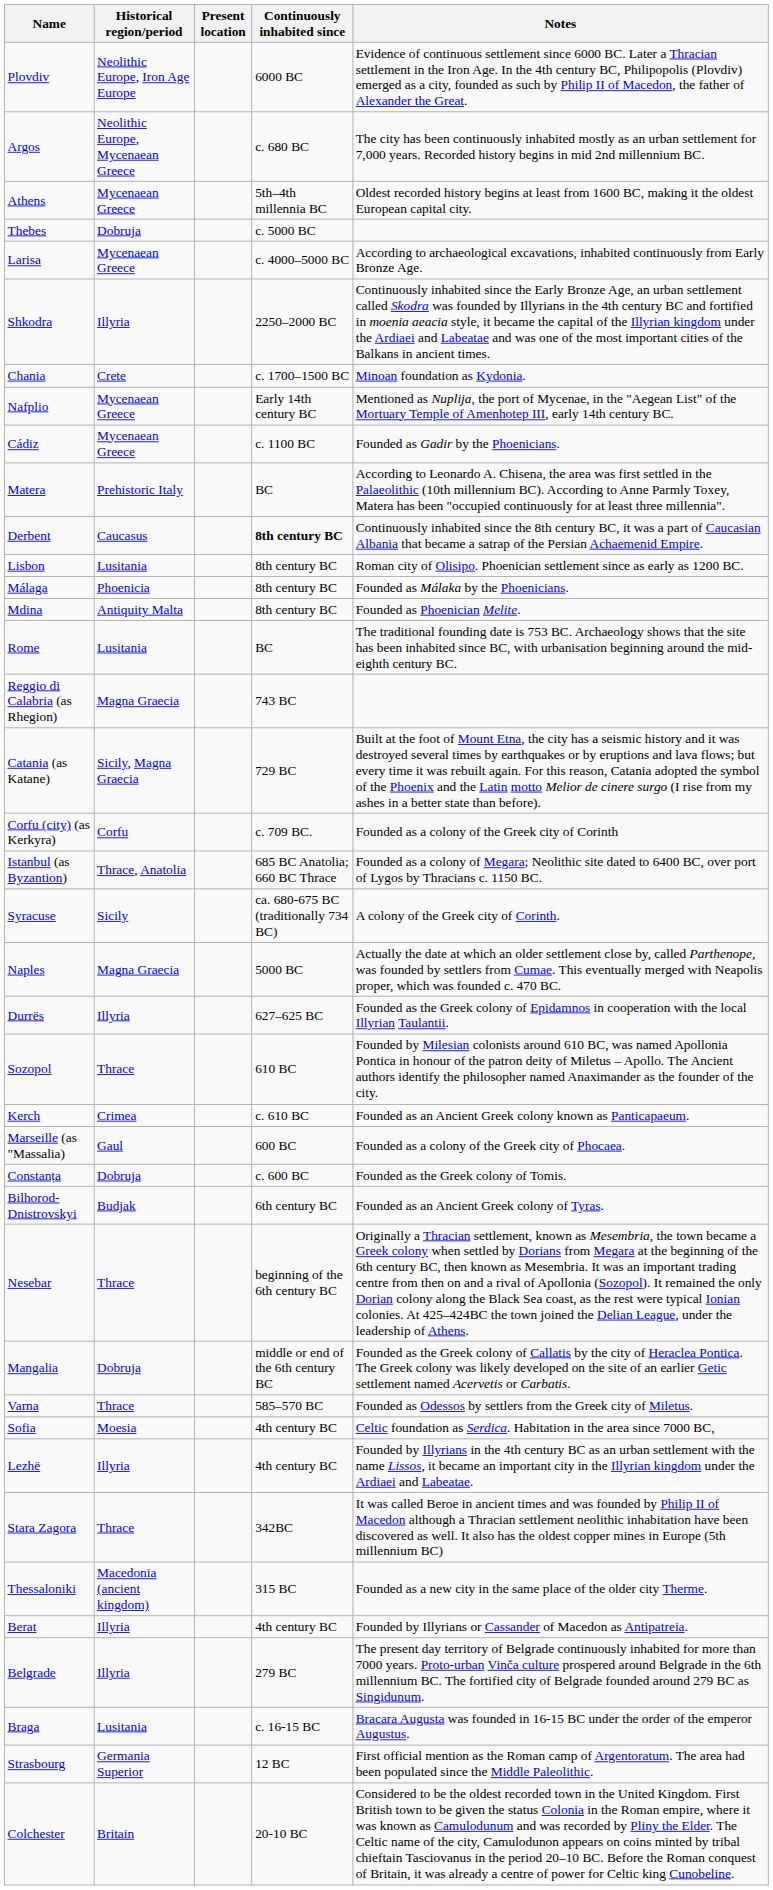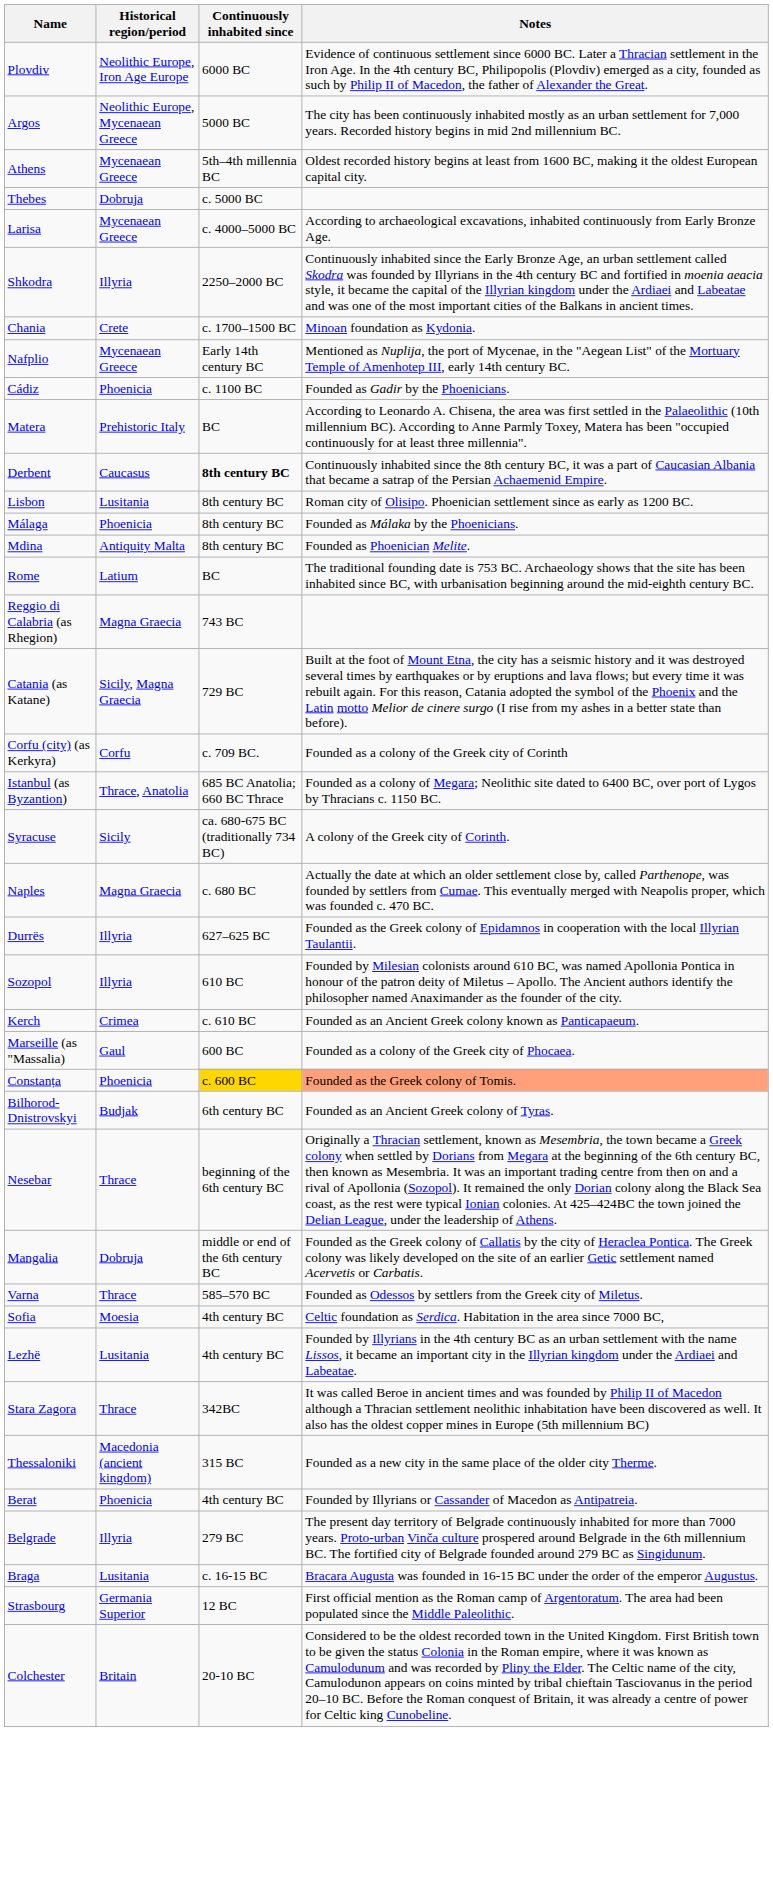- column: (223, 23)
(282, 146) c. 680 BC -> (226, 123) 5000 BC
(128, 443) Mycenaean Greece -> (126, 388) Phoenicia
(122, 647) Lusitania -> (119, 576) Latium
(279, 969) 5000 BC -> (229, 890) c. 680 BC
(116, 1069) Thrace -> (116, 982) Illyria
(119, 1175) Dobruja -> (126, 1080) Phoenicia
(282, 1175) no background -> (229, 1080) gold background
(461, 1175) no background -> (411, 1080) lightsalmon background
(113, 1465) Illyria -> (124, 1355) Lusitania
(113, 1627) Illyria -> (126, 1500) Phoenicia
